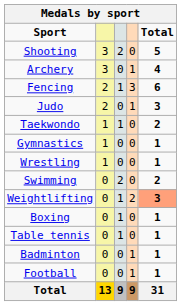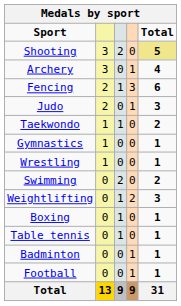(157, 50) no background -> (157, 50) khaki background
(157, 198) lightsalmon background -> (157, 198) no background
